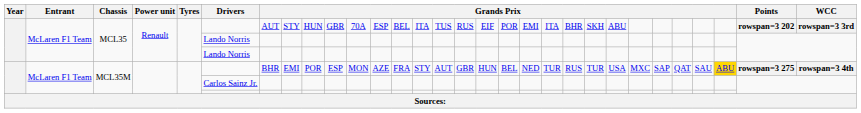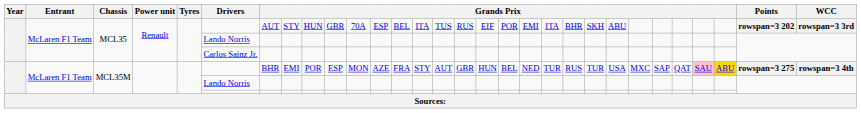(227, 54) Lando Norris -> (231, 54) Carlos Sainz Jr.
(703, 69) no background -> (703, 69) pink background
(231, 83) Carlos Sainz Jr. -> (227, 83) Lando Norris
